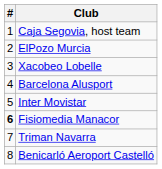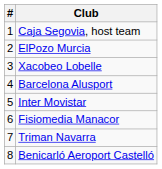(10, 119) bold -> (10, 119) normal
